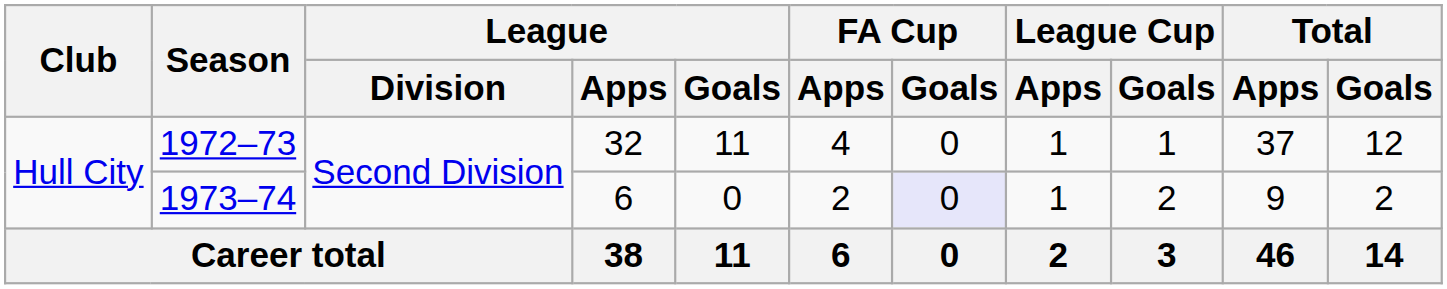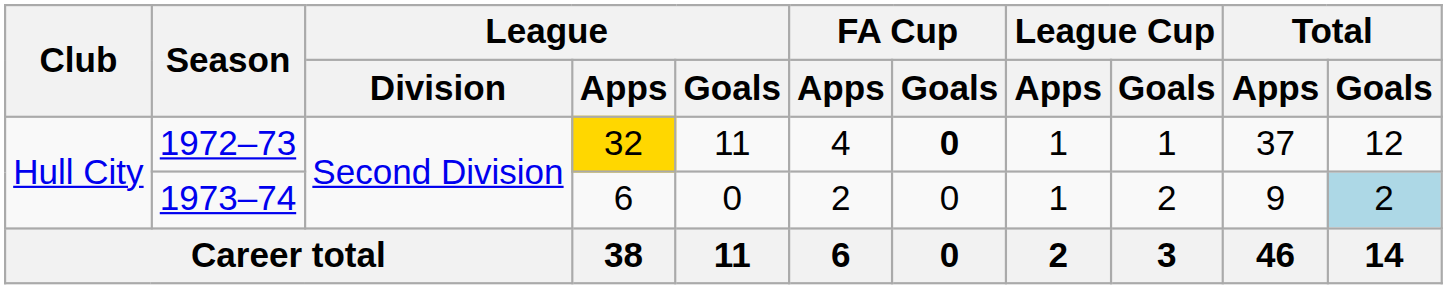(624, 143) no background -> (624, 143) gold background
(949, 143) normal -> (949, 143) bold
(949, 198) lavender background -> (949, 198) no background
(1384, 198) no background -> (1384, 198) lightblue background
